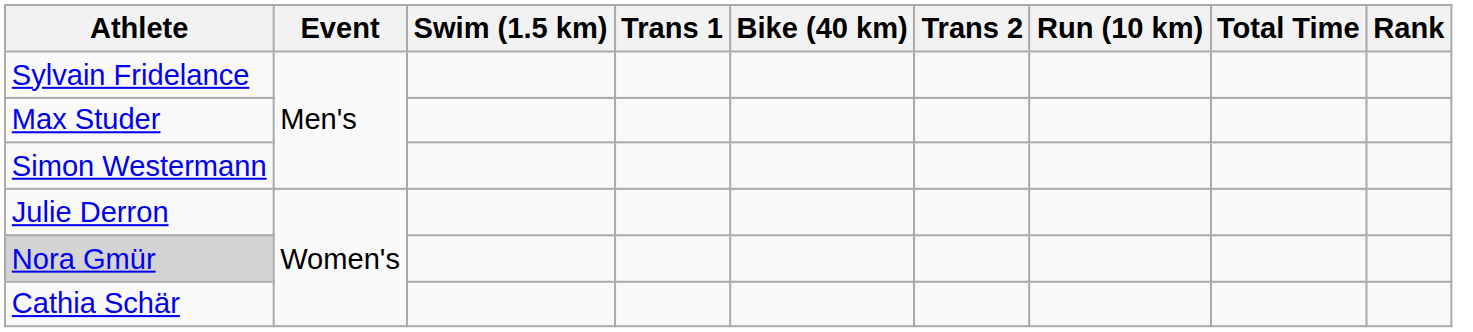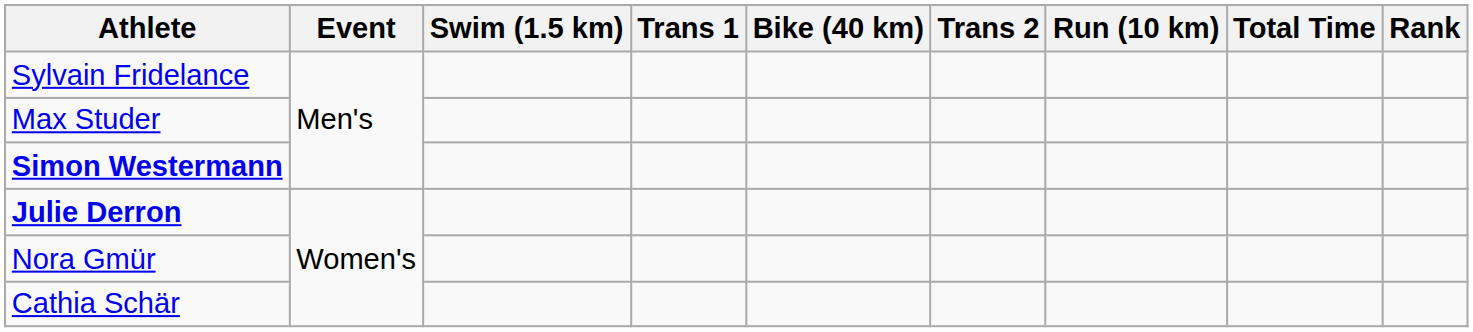(139, 166) normal -> (147, 166) bold
(90, 212) normal -> (97, 212) bold
(84, 258) lightgrey background -> (84, 258) no background
